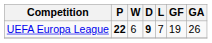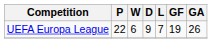(120, 29) bold -> (120, 29) normal
(148, 29) bold -> (148, 29) normal
